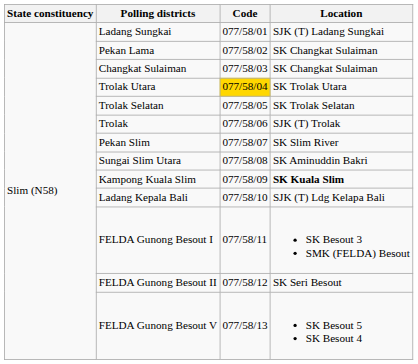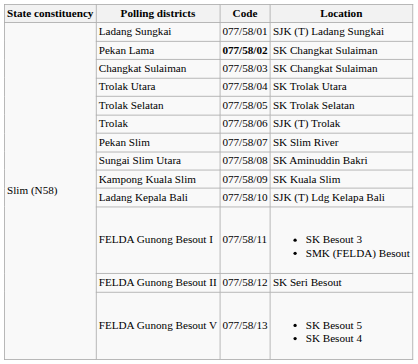(245, 50) normal -> (245, 50) bold
(245, 86) gold background -> (245, 86) no background
(309, 178) bold -> (307, 178) normal
